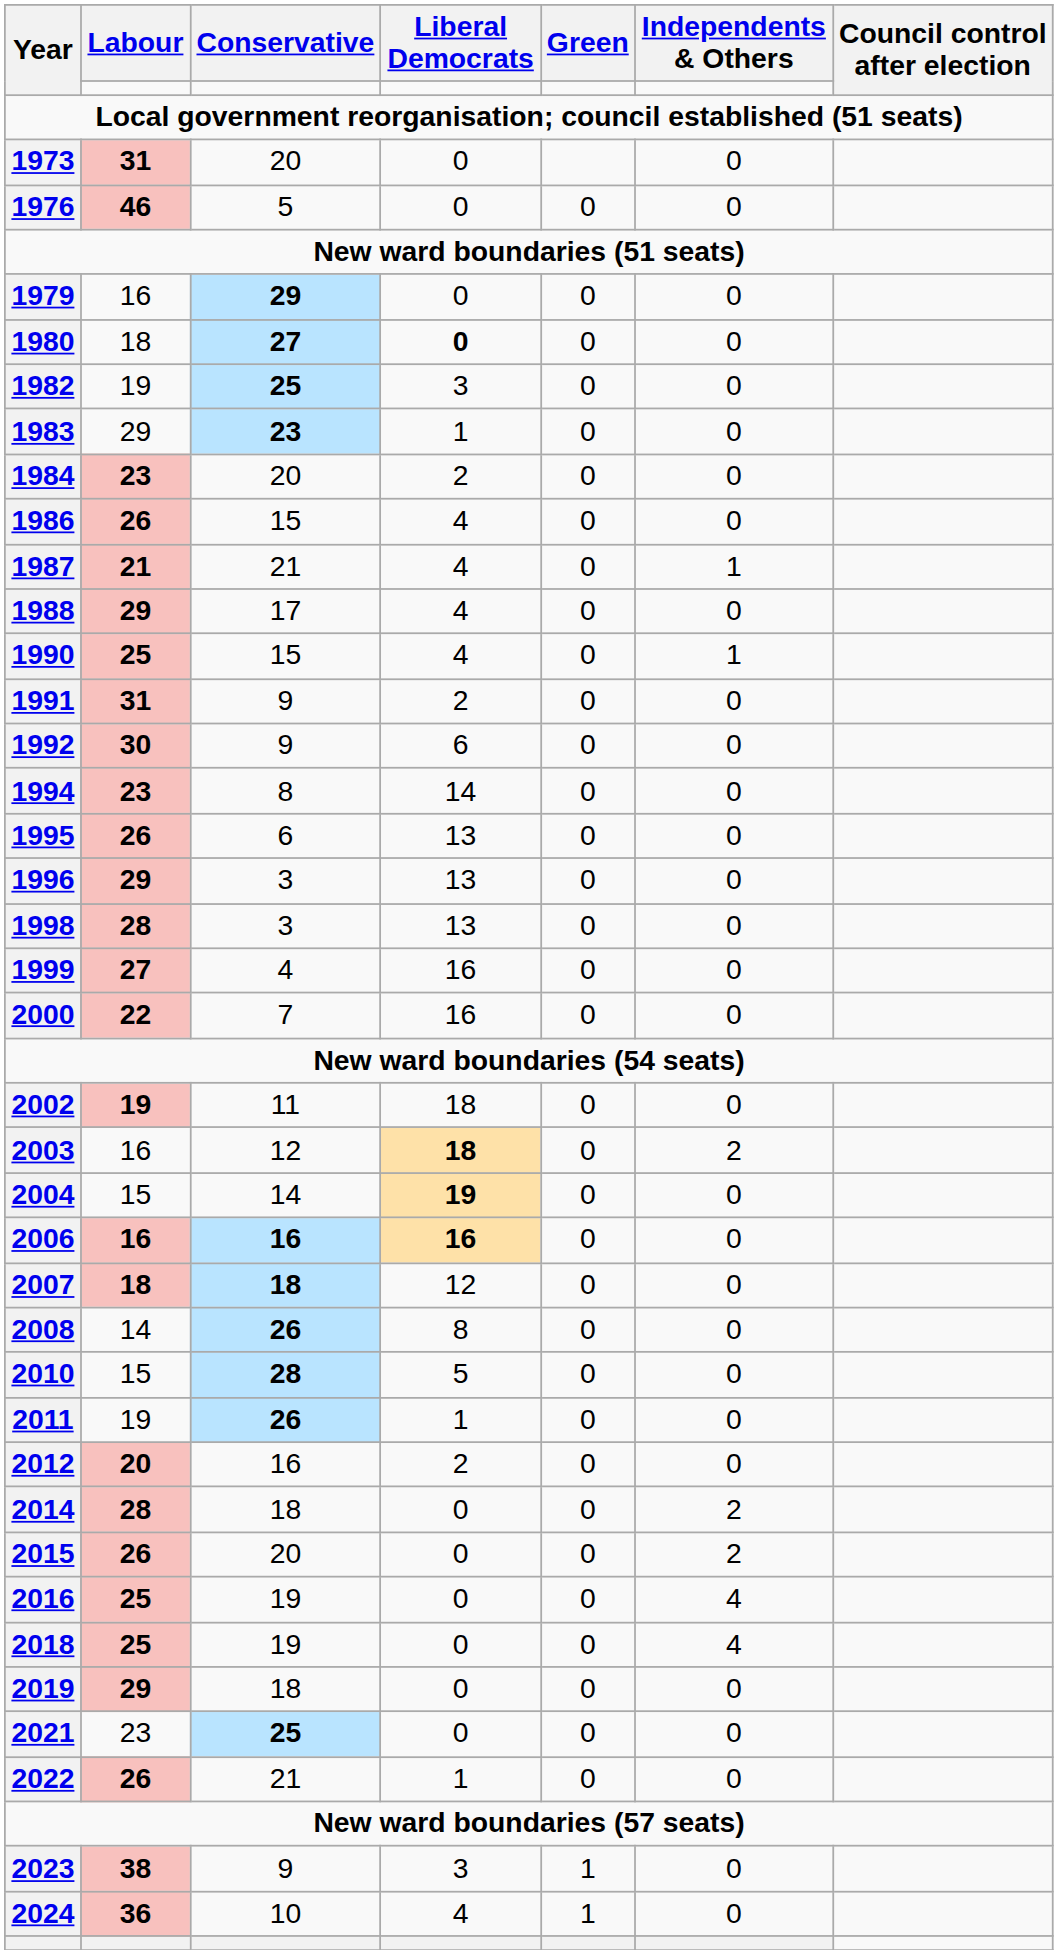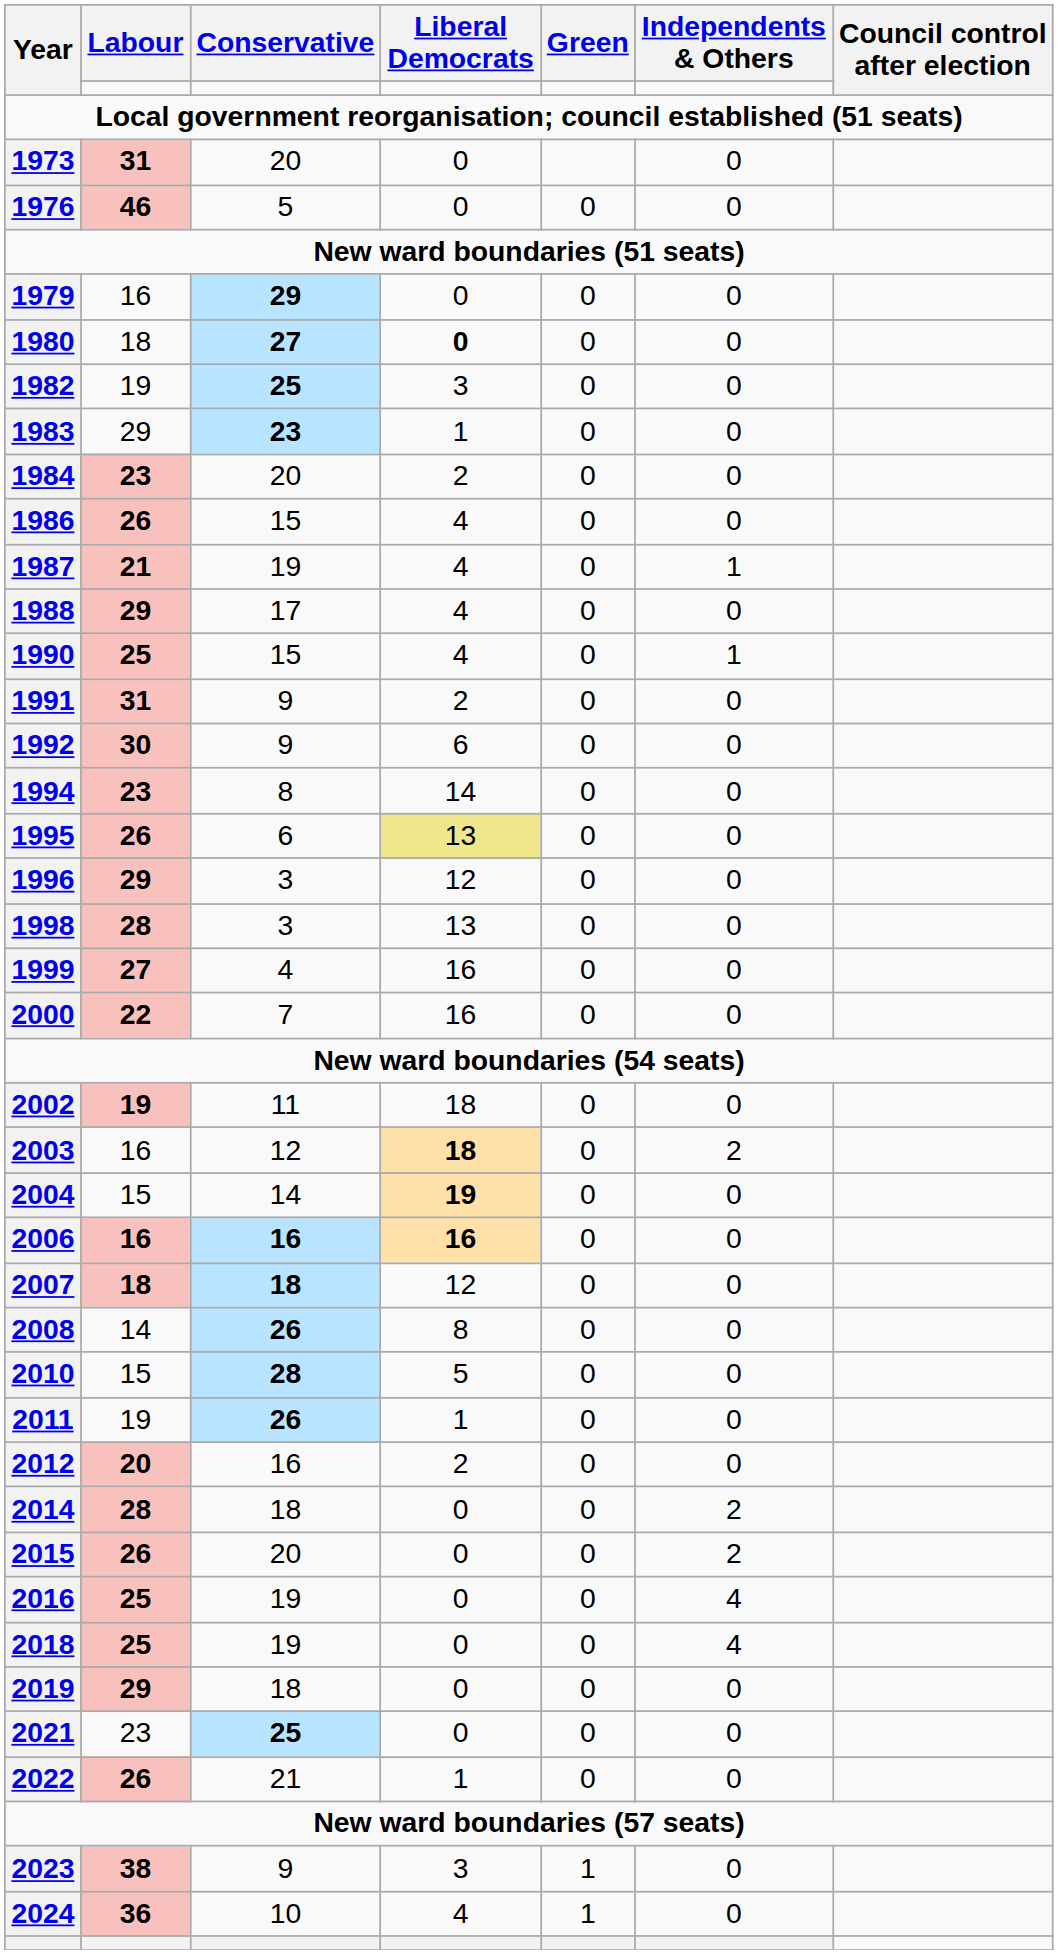(285, 565) 21 -> (285, 565) 19
(461, 835) no background -> (461, 835) khaki background
(461, 880) 13 -> (461, 880) 12
